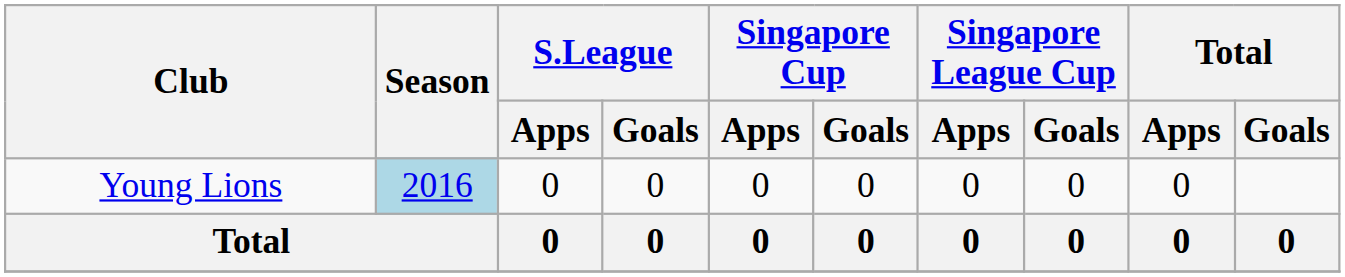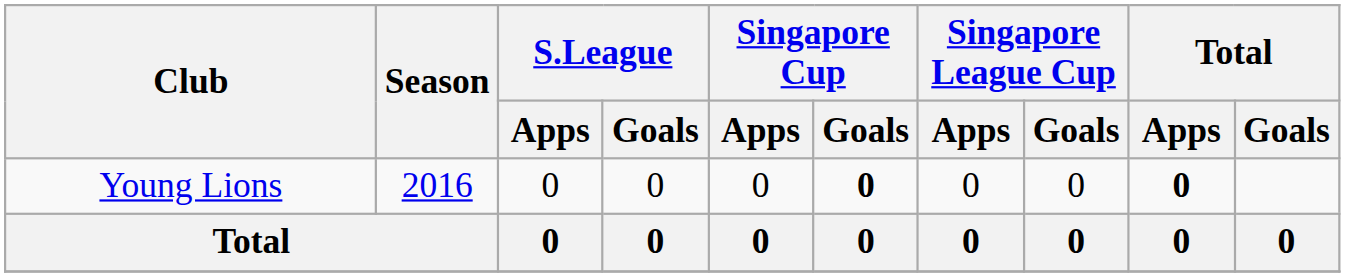(437, 185) lightblue background -> (437, 185) no background
(866, 185) normal -> (866, 185) bold
(1181, 185) normal -> (1181, 185) bold
